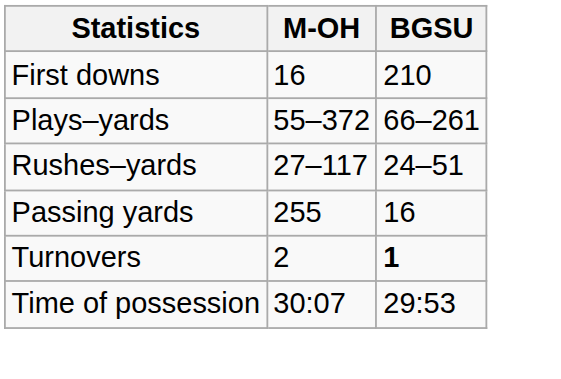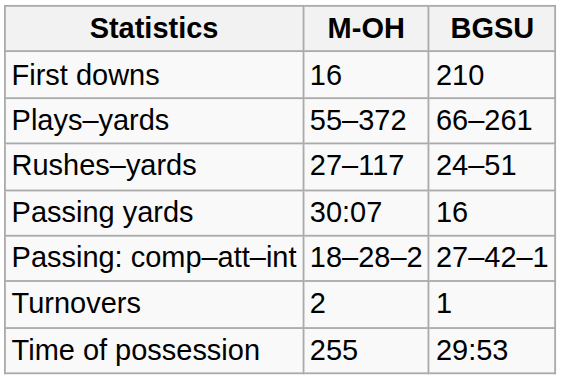(298, 212) 255 -> (346, 212) 30:07
+ row: (154, 258)
(391, 258) bold -> (444, 303) normal
(310, 303) 30:07 -> (334, 349) 255
